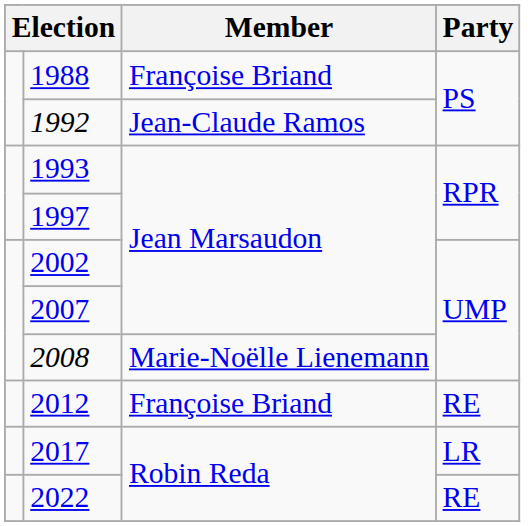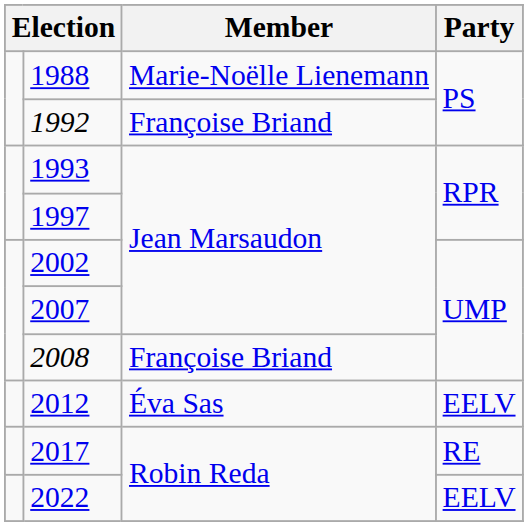(231, 74) Françoise Briand -> (279, 74) Marie-Noëlle Lienemann
(247, 121) Jean-Claude Ramos -> (231, 121) Françoise Briand
(279, 356) Marie-Noëlle Lienemann -> (231, 356) Françoise Briand
(231, 403) Françoise Briand -> (176, 403) Éva Sas
(462, 403) RE -> (479, 403) EELV
(462, 450) LR -> (462, 450) RE
(462, 497) RE -> (479, 497) EELV
